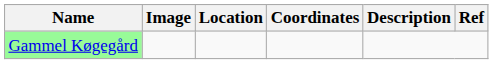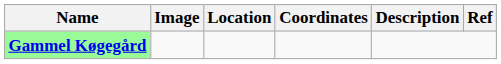(73, 44) normal -> (77, 44) bold
